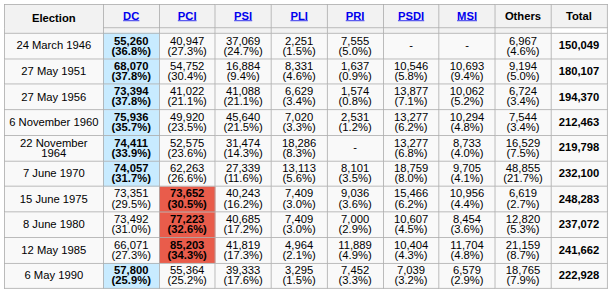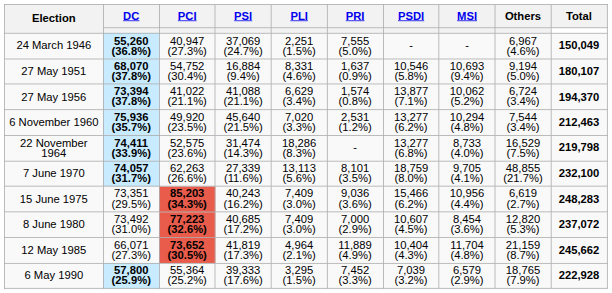(187, 199) 73,652 (30.5%) -> (187, 199) 85,203 (34.3%)
(187, 250) 85,203 (34.3%) -> (187, 250) 73,652 (30.5%)
(579, 250) 241,662 -> (579, 250) 245,662
